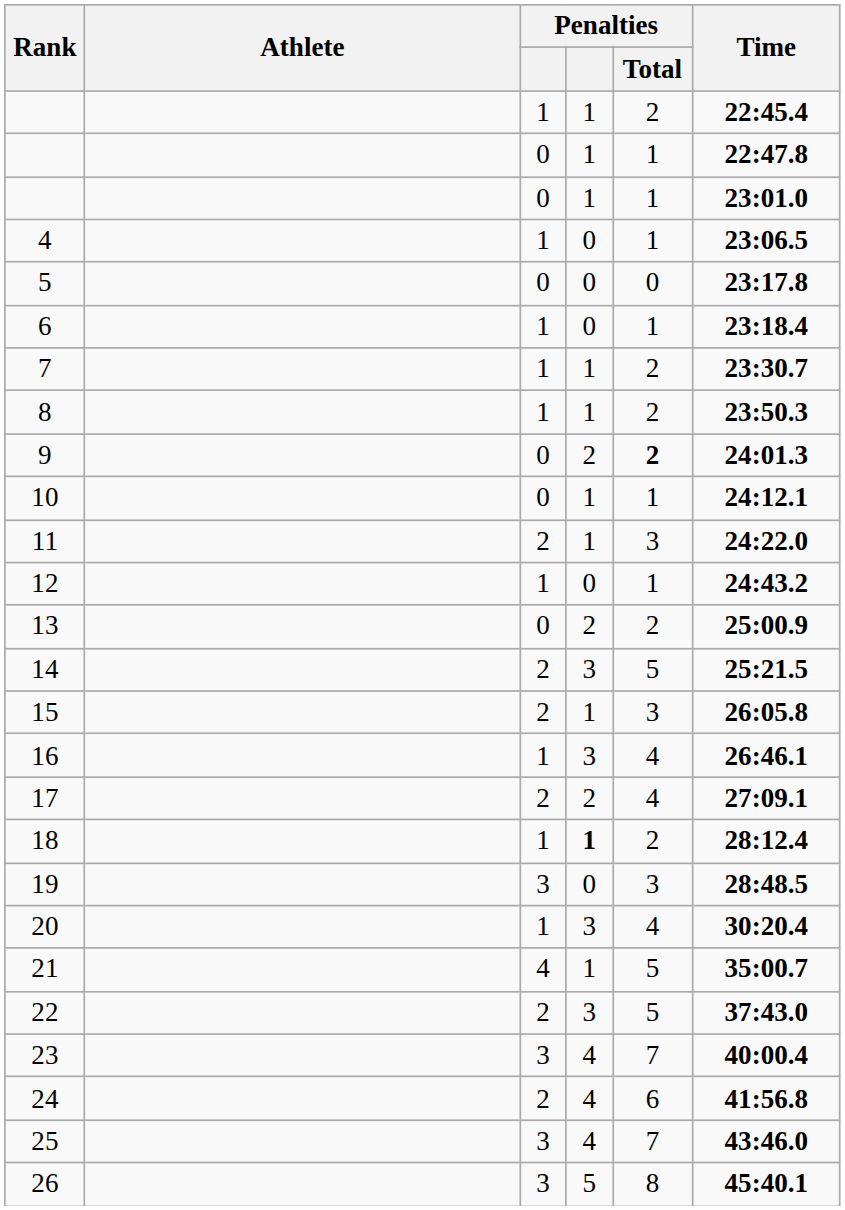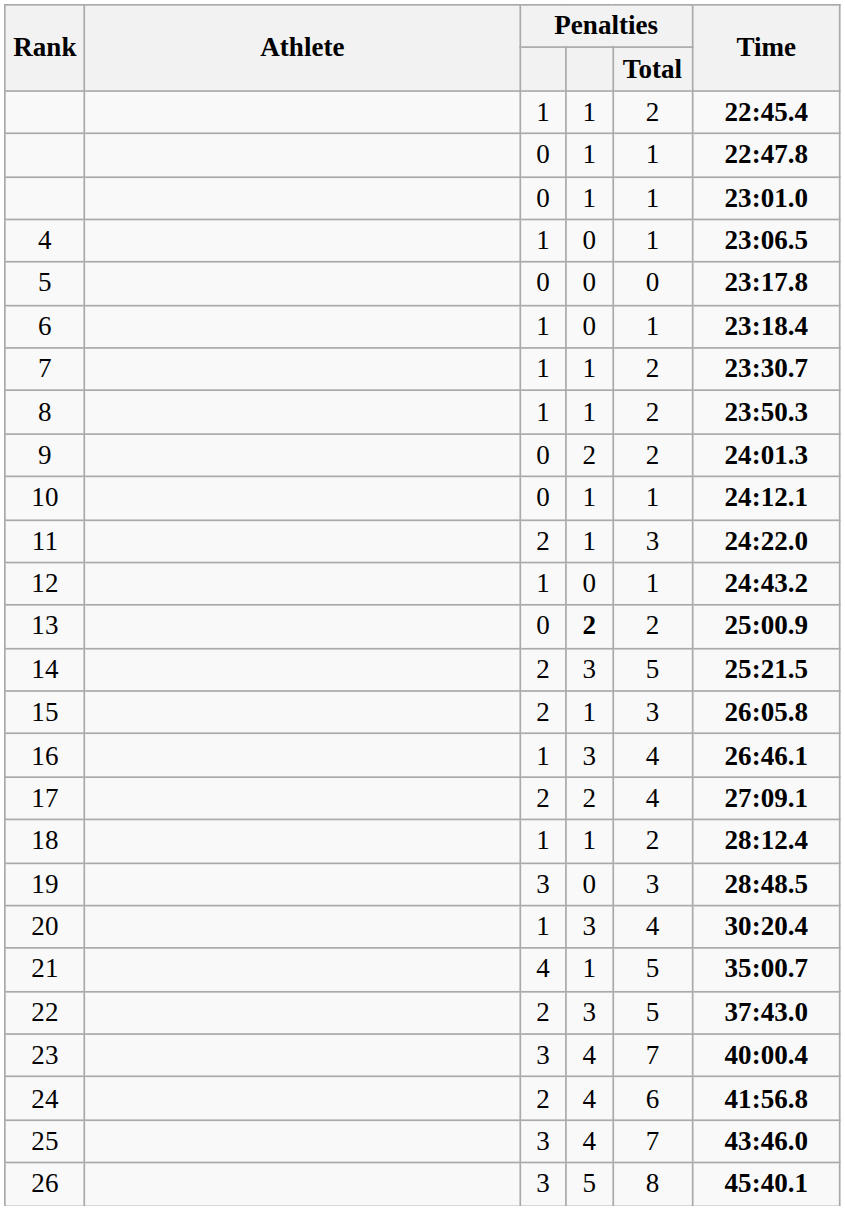(652, 454) bold -> (652, 454) normal
(589, 626) normal -> (589, 626) bold
(589, 840) bold -> (589, 840) normal
